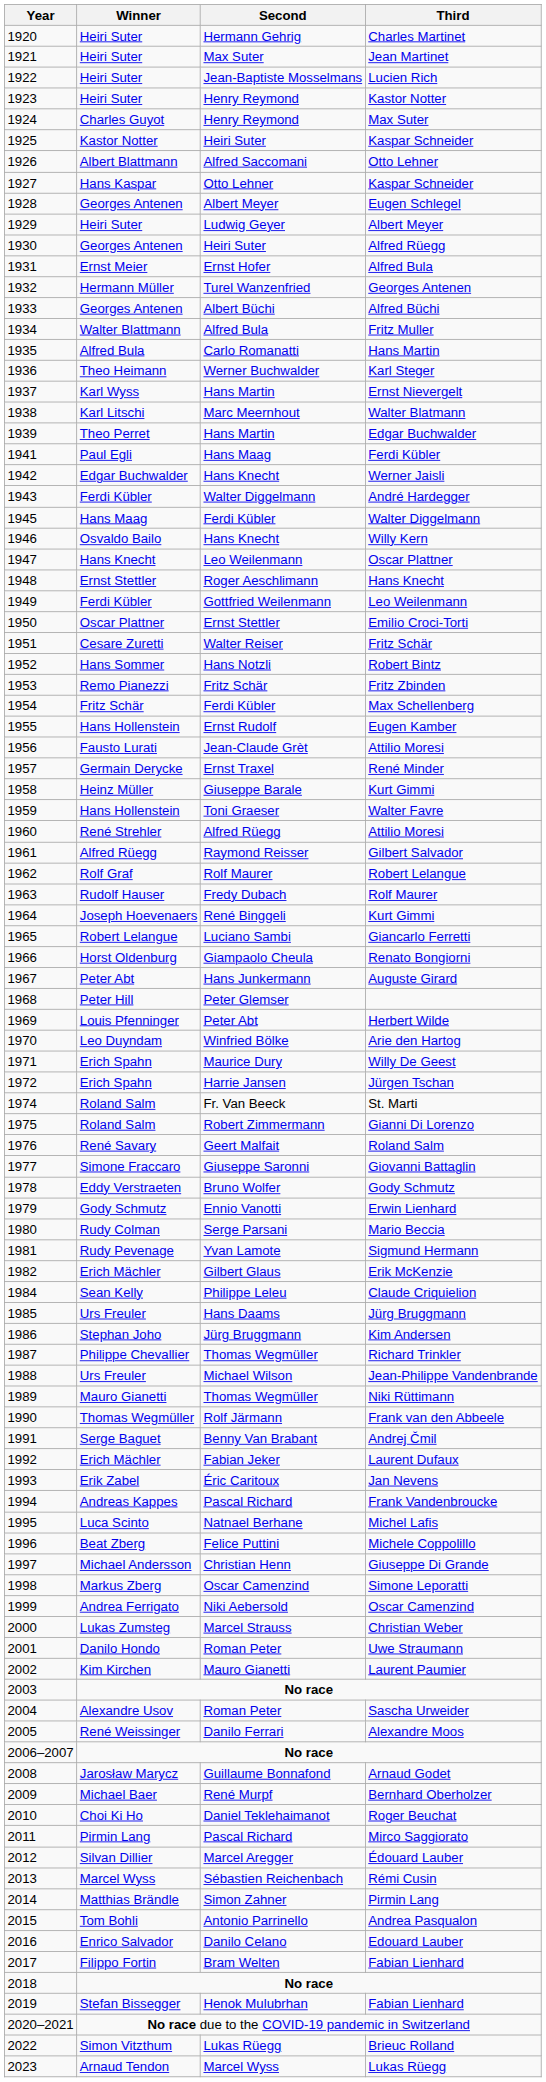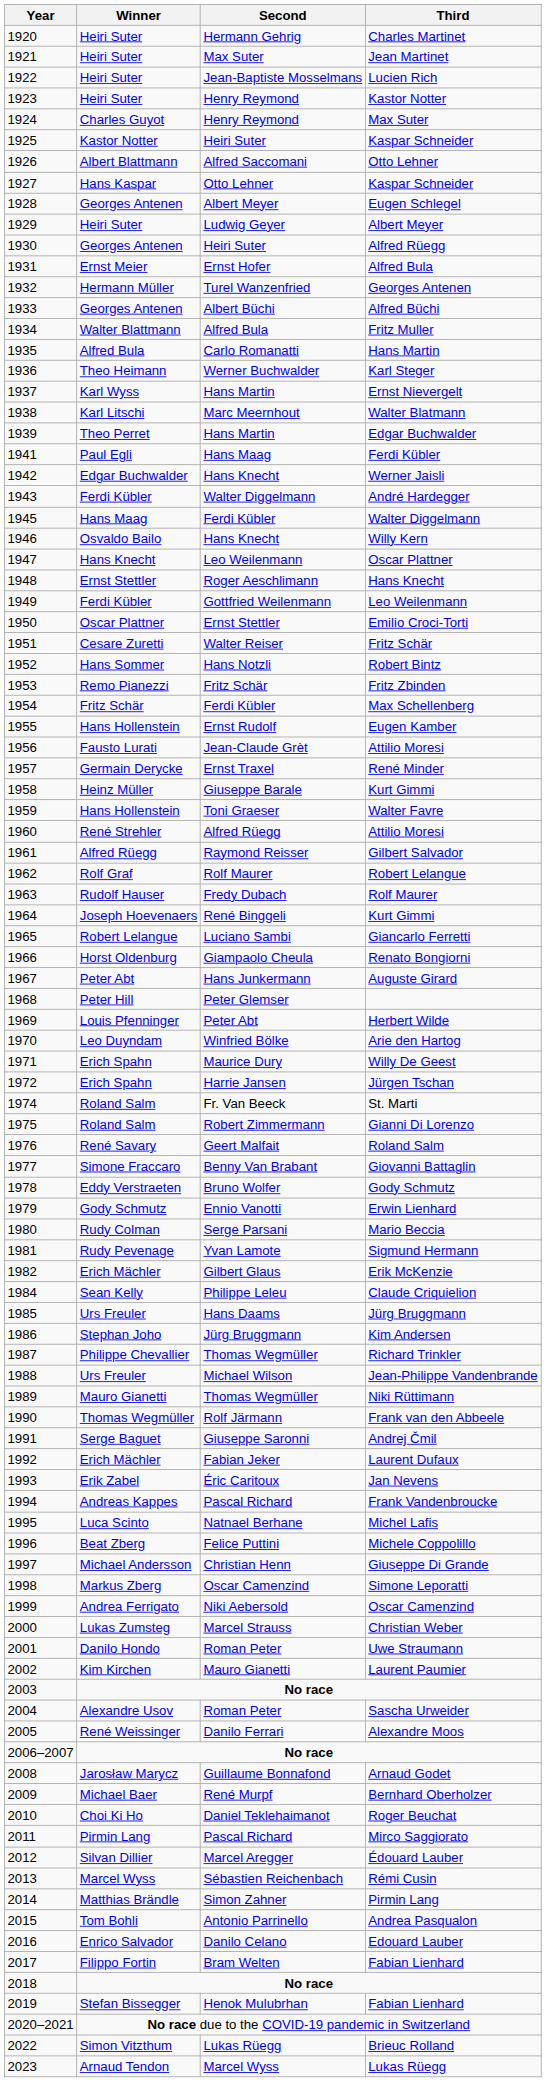(256, 1166) Giuseppe Saronni -> (260, 1166) Benny Van Brabant
(260, 1439) Benny Van Brabant -> (256, 1439) Giuseppe Saronni
